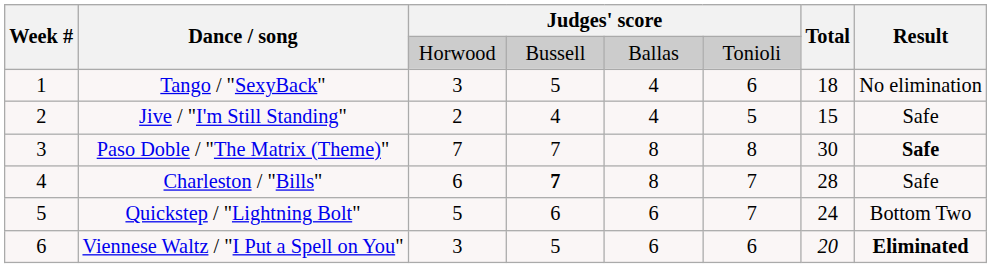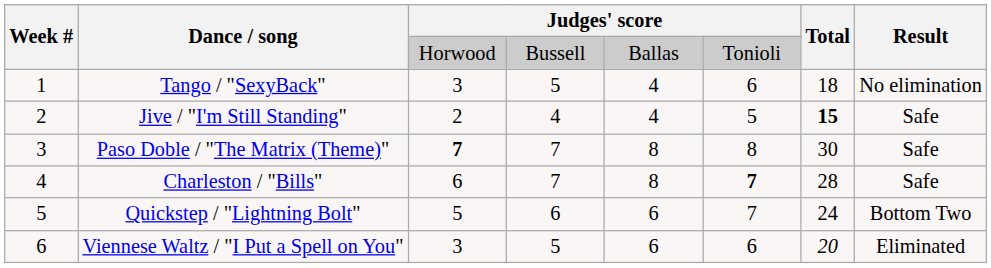(828, 117) normal -> (828, 117) bold
(457, 149) normal -> (457, 149) bold
(921, 149) bold -> (921, 149) normal
(555, 181) bold -> (555, 181) normal
(752, 181) normal -> (752, 181) bold
(921, 246) bold -> (921, 246) normal
